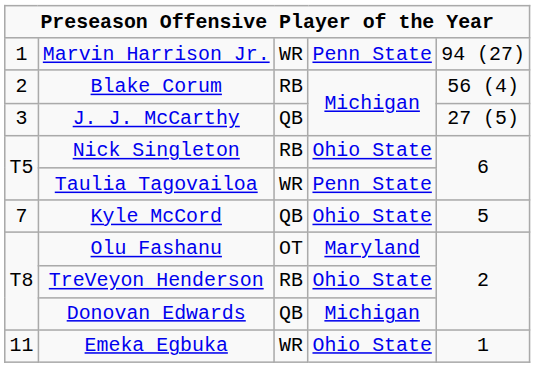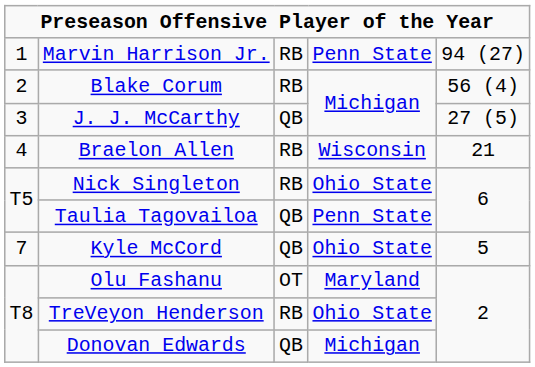(291, 54) WR -> (291, 54) RB
+ row: (156, 152)
(291, 184) WR -> (291, 216) QB
- row: (156, 346)
